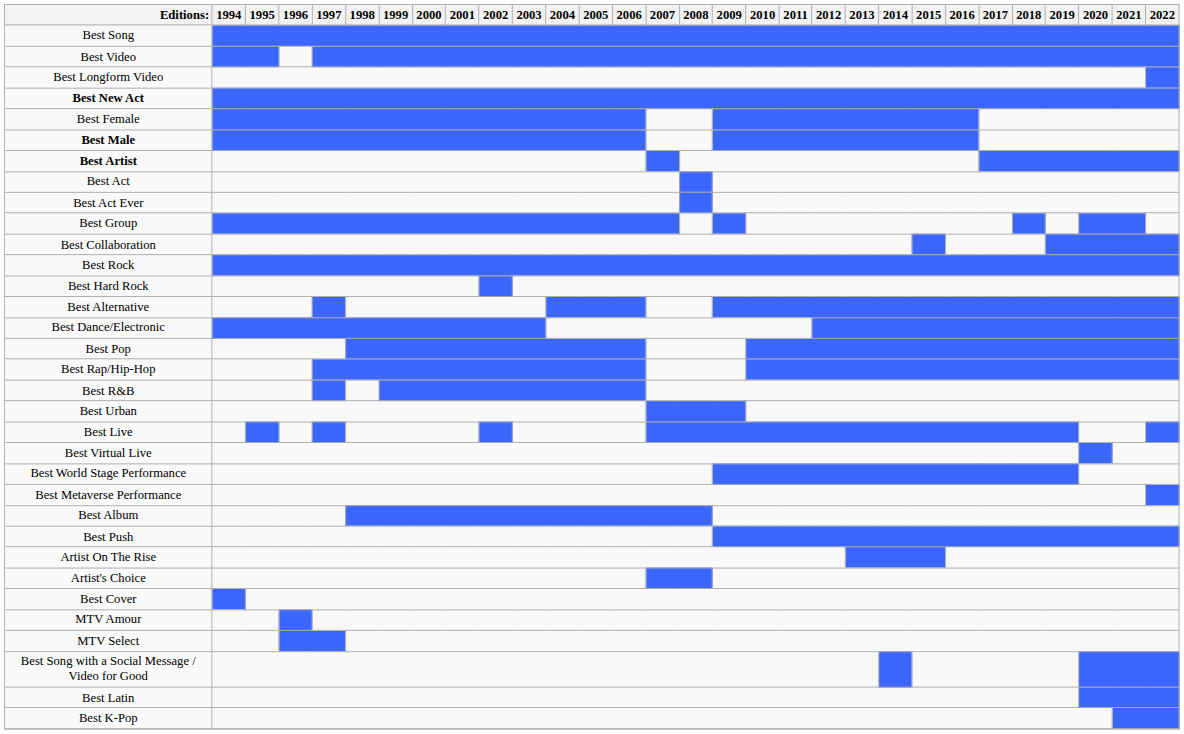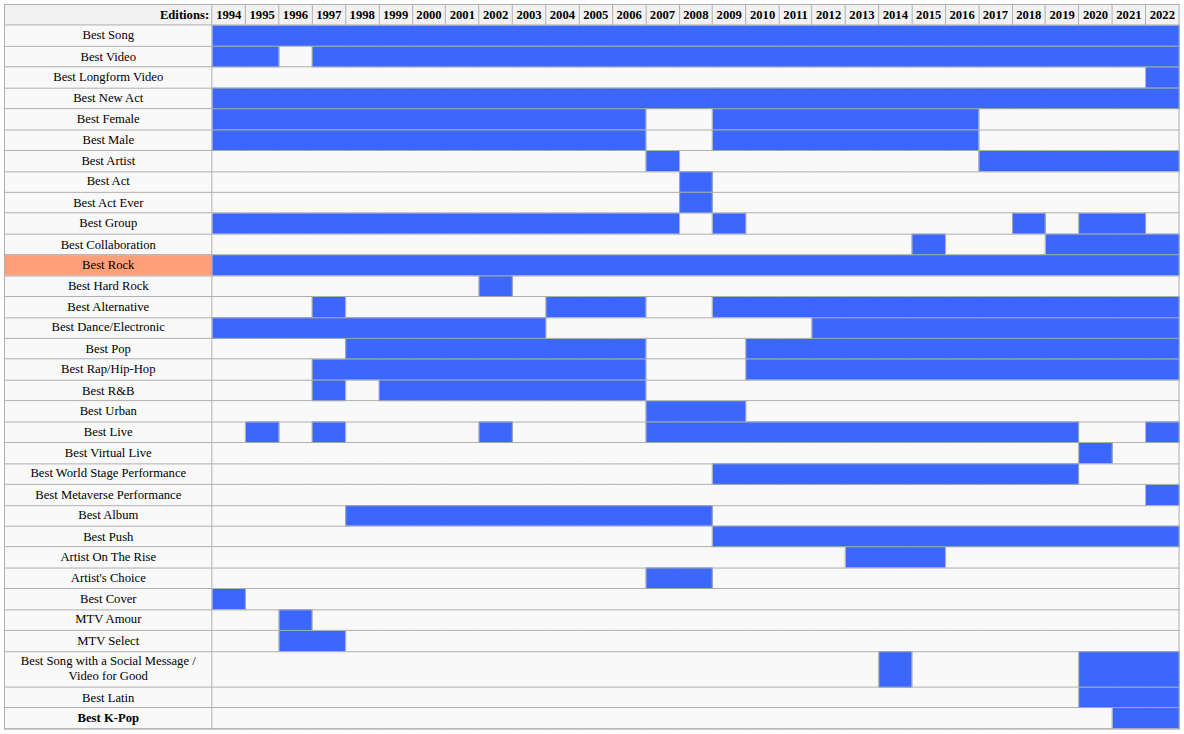(108, 98) bold -> (108, 98) normal
(108, 140) bold -> (108, 140) normal
(108, 161) bold -> (108, 161) normal
(108, 265) no background -> (108, 265) lightsalmon background
(108, 718) normal -> (108, 718) bold
